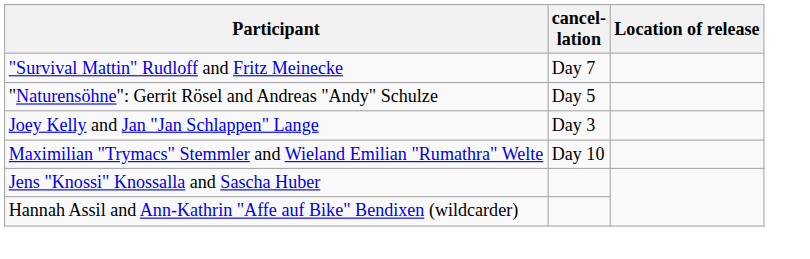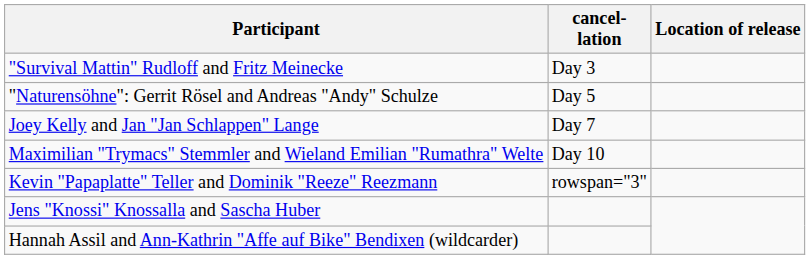(574, 67) Day 7 -> (574, 67) Day 3
(574, 125) Day 3 -> (574, 125) Day 7
+ row: (223, 182)
